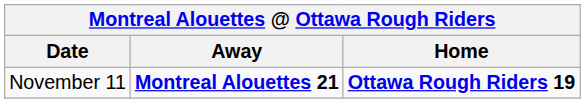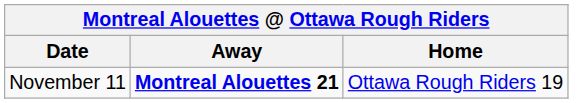(461, 82) bold -> (456, 82) normal
